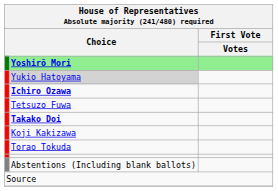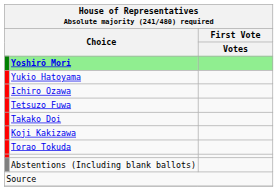(46, 77) lightgrey background -> (46, 77) no background
(41, 91) bold -> (41, 91) normal
(36, 119) bold -> (36, 119) normal
